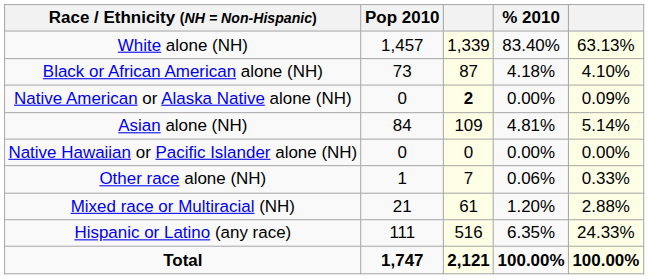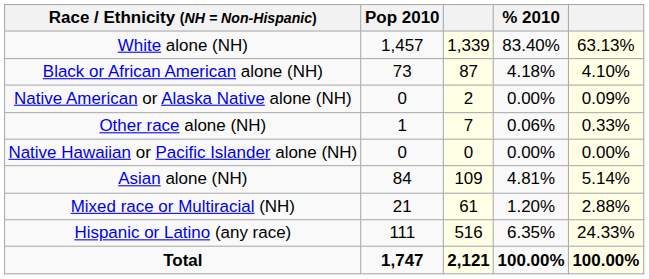(469, 98) bold -> (469, 98) normal
rows swapped: (183, 125) <-> (183, 179)
